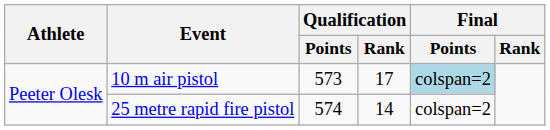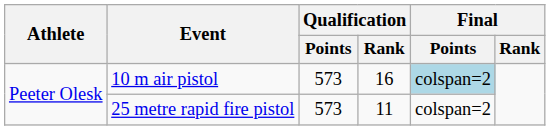(384, 79) 17 -> (384, 79) 16
(328, 109) 574 -> (328, 109) 573
(384, 109) 14 -> (384, 109) 11
